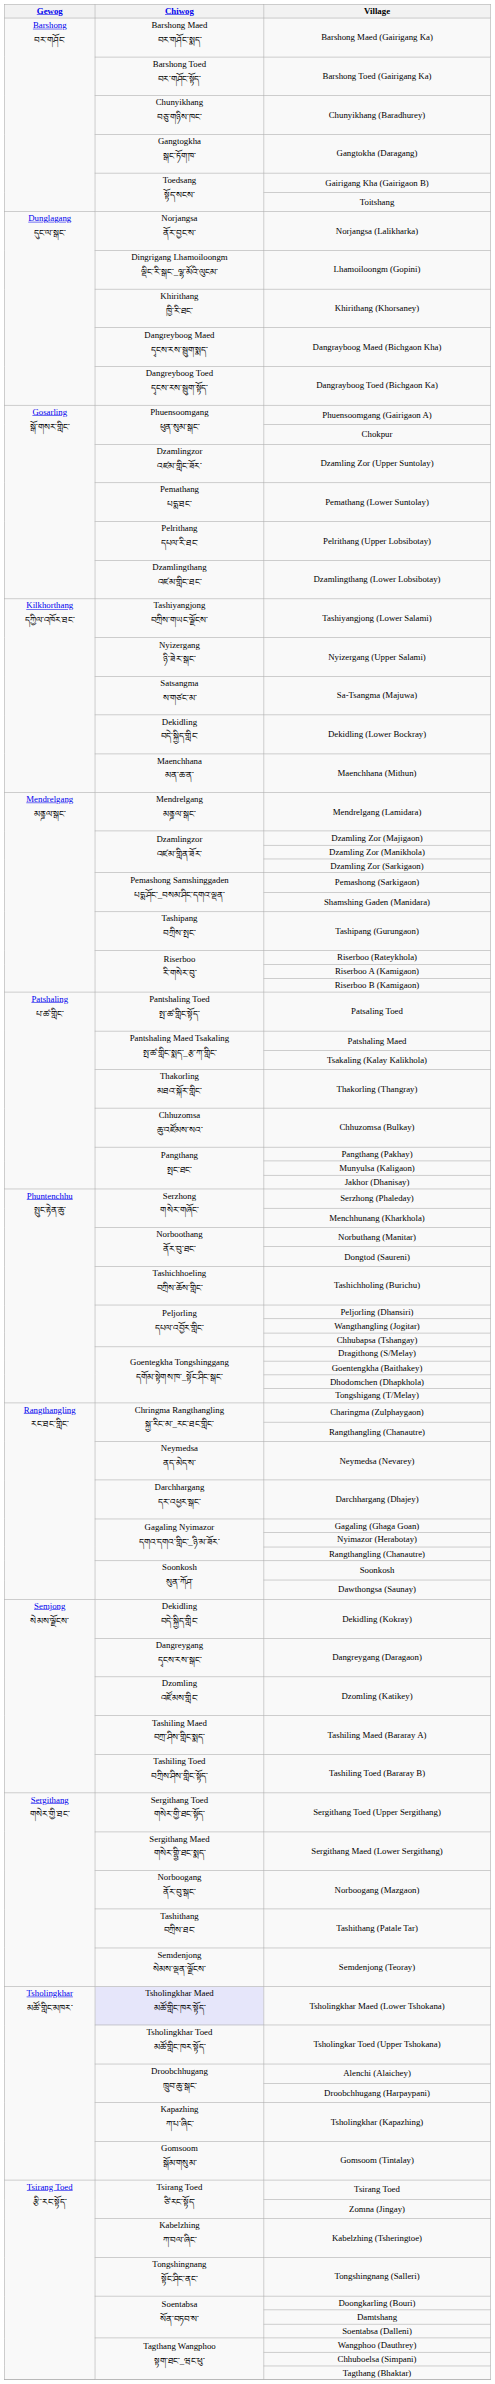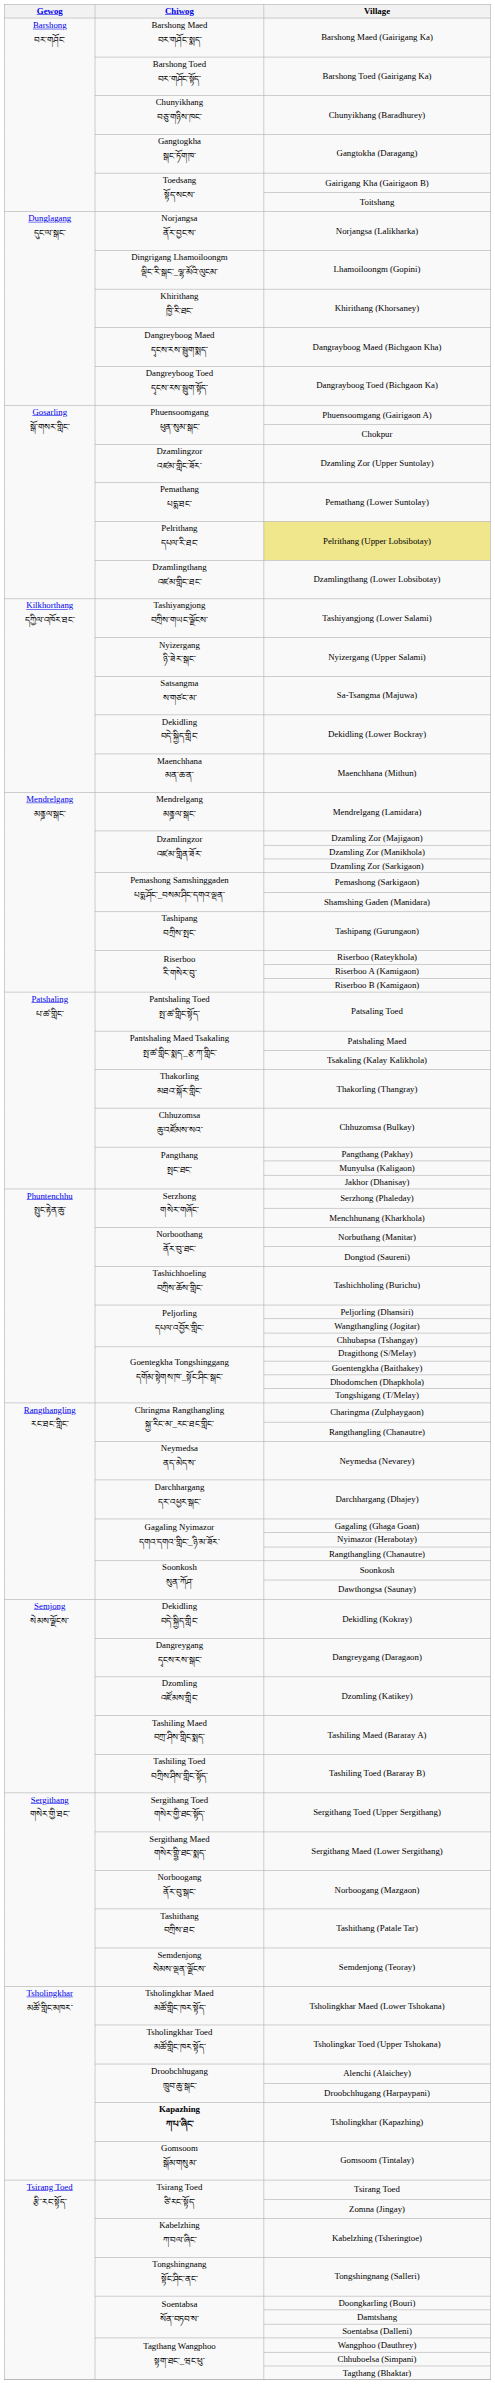(377, 540) no background -> (377, 540) khaki background
(179, 2001) lavender background -> (179, 2001) no background
(179, 2117) normal -> (179, 2117) bold
